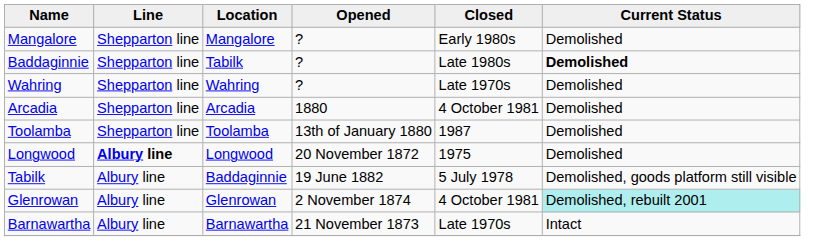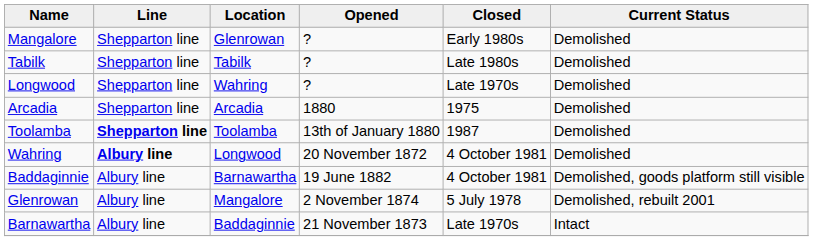(240, 39) Mangalore -> (249, 39) Glenrowan
(48, 62) Baddaginnie -> (26, 62) Tabilk
(587, 62) bold -> (592, 62) normal
(35, 85) Wahring -> (41, 85) Longwood
(489, 108) 4 October 1981 -> (463, 108) 1975
(148, 131) normal -> (152, 131) bold
(41, 154) Longwood -> (35, 154) Wahring
(455, 154) 1975 -> (497, 154) 4 October 1981
(26, 177) Tabilk -> (48, 177) Baddaginnie
(246, 177) Baddaginnie -> (255, 177) Barnawartha
(476, 177) 5 July 1978 -> (497, 177) 4 October 1981
(241, 200) Glenrowan -> (248, 200) Mangalore
(489, 200) 4 October 1981 -> (484, 200) 5 July 1978
(626, 200) paleturquoise background -> (634, 200) no background
(247, 223) Barnawartha -> (254, 223) Baddaginnie
